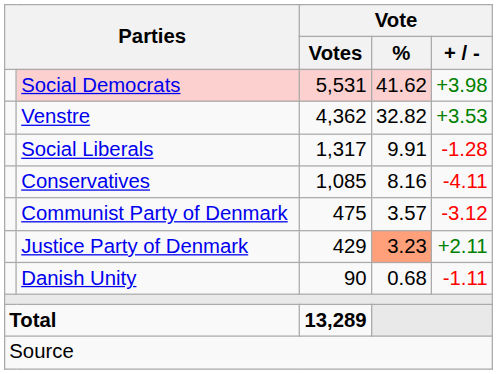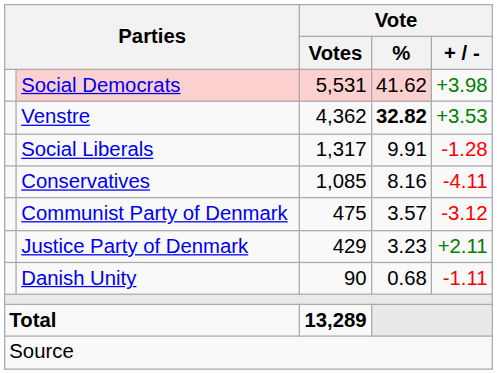(401, 117) normal -> (401, 117) bold
(407, 246) lightsalmon background -> (407, 246) no background
